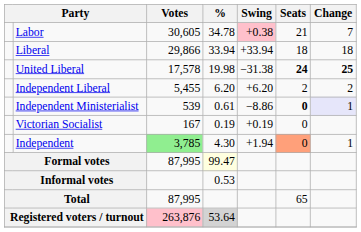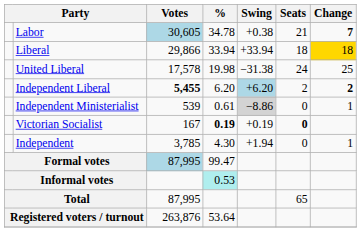(184, 32) no background -> (184, 32) lightblue background
(260, 32) pink background -> (260, 32) no background
(350, 32) normal -> (350, 32) bold
(347, 50) no background -> (347, 50) gold background
(302, 69) bold -> (302, 69) normal
(347, 69) bold -> (347, 69) normal
(187, 87) normal -> (187, 87) bold
(260, 87) no background -> (260, 87) lightblue background
(350, 87) normal -> (350, 87) bold
(260, 106) no background -> (260, 106) lightgrey background
(305, 106) bold -> (305, 106) normal
(350, 106) lavender background -> (350, 106) no background
(225, 124) normal -> (225, 124) bold
(305, 124) normal -> (305, 124) bold
(187, 143) lightgreen background -> (187, 143) no background
(305, 143) lightsalmon background -> (305, 143) no background
(184, 161) no background -> (184, 161) lightblue background
(222, 161) lightyellow background -> (222, 161) no background
(225, 180) no background -> (225, 180) paleturquoise background
(181, 217) pink background -> (181, 217) no background
(222, 217) lightgrey background -> (222, 217) no background
